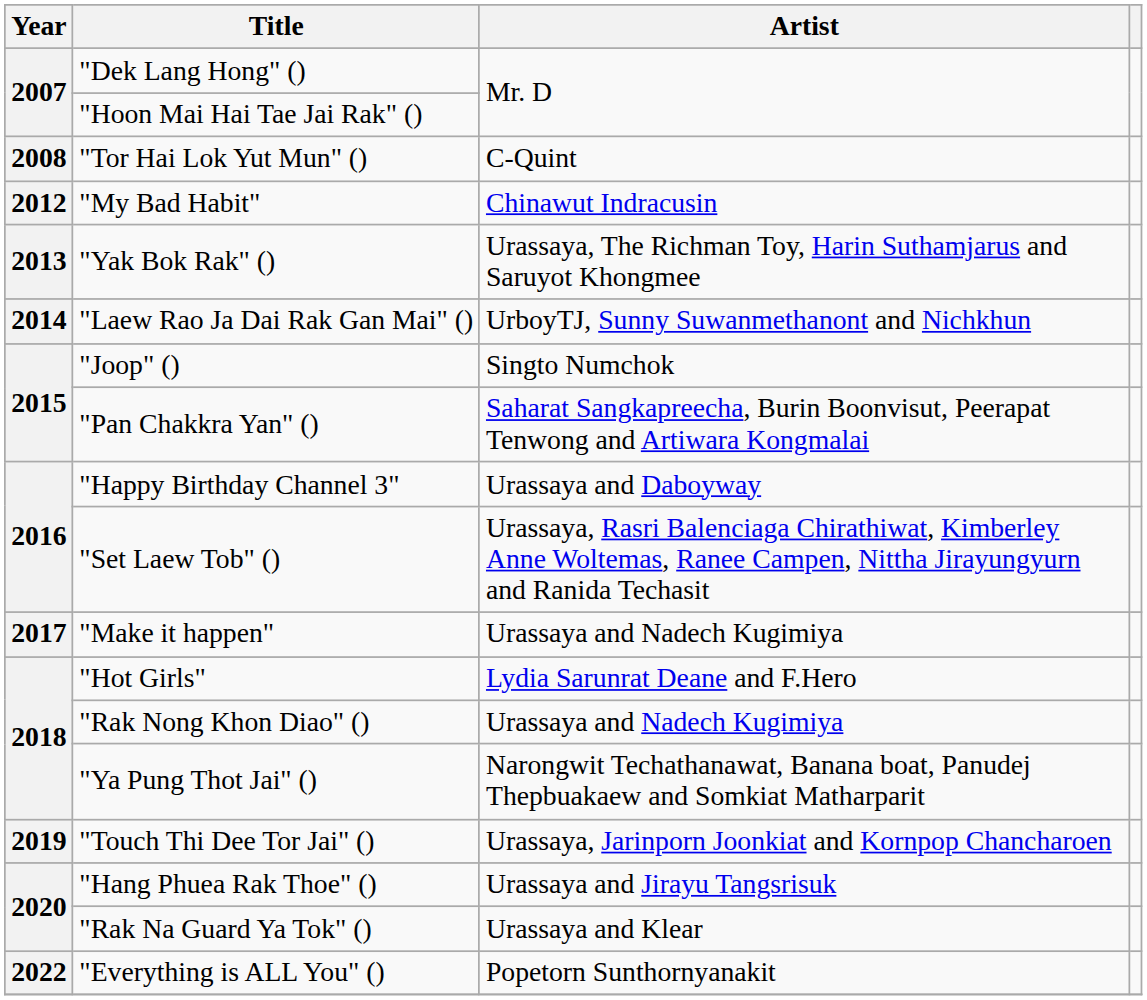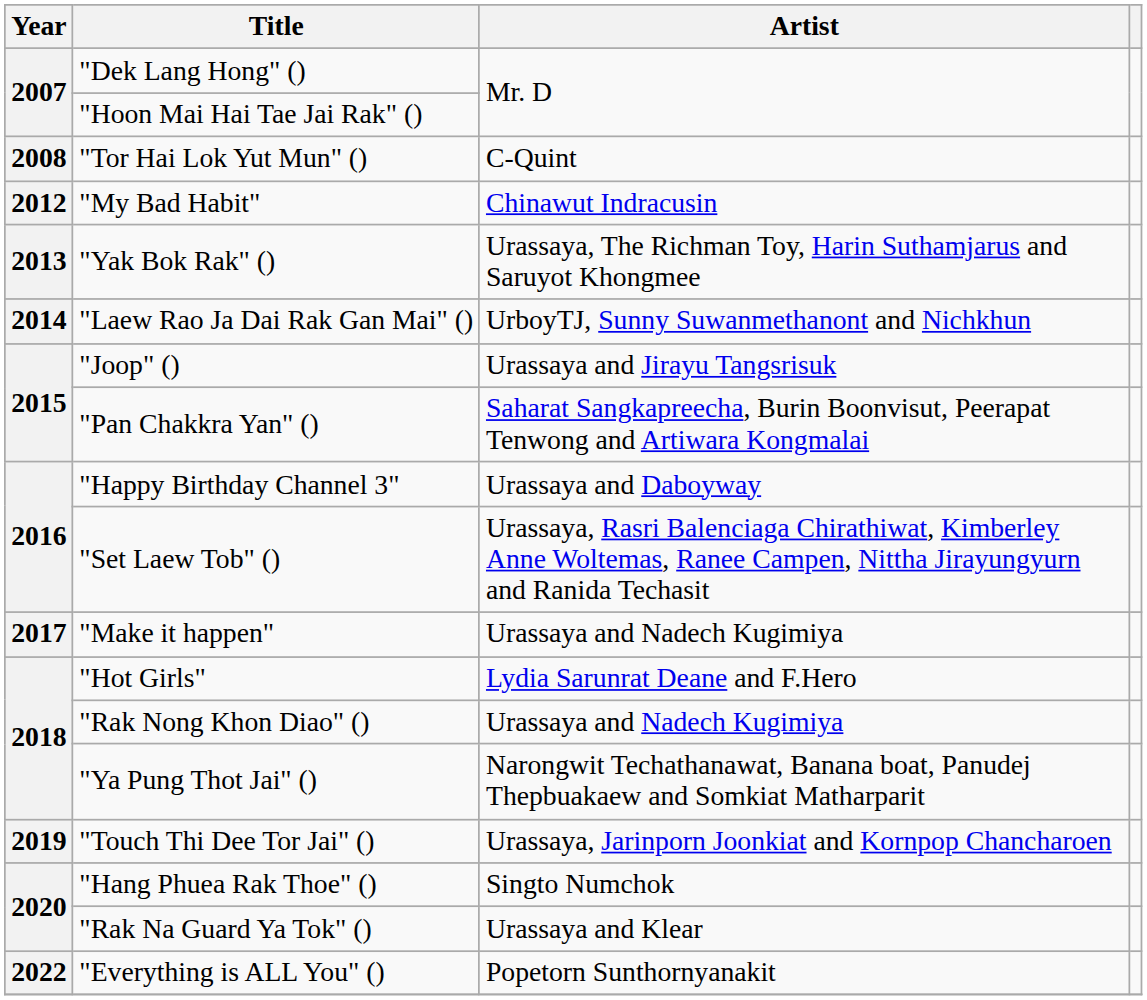(580, 364) Singto Numchok -> (661, 364) Urassaya and Jirayu Tangsrisuk
(661, 884) Urassaya and Jirayu Tangsrisuk -> (580, 884) Singto Numchok
